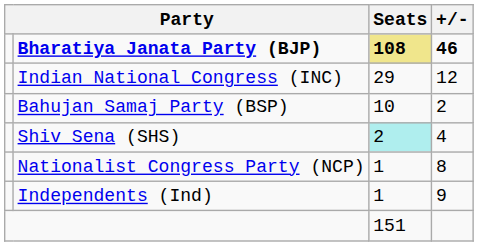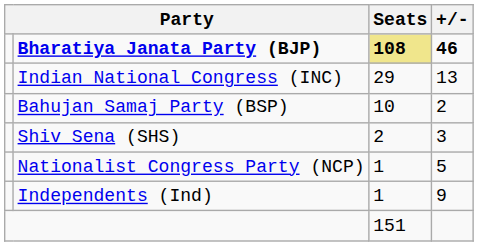(447, 78) 12 -> (447, 78) 13
(379, 137) paleturquoise background -> (379, 137) no background
(441, 137) 4 -> (441, 137) 3
(441, 167) 8 -> (441, 167) 5
